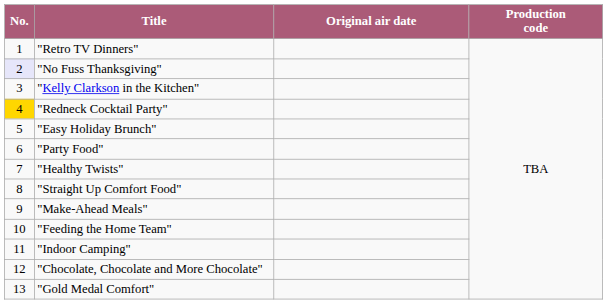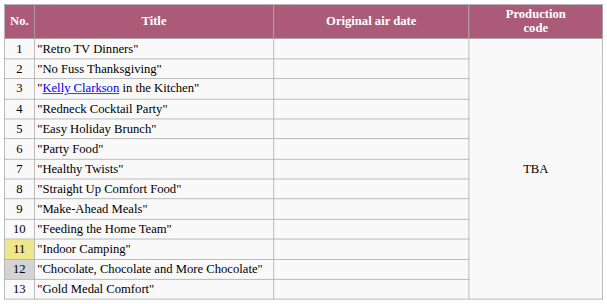(19, 68) lavender background -> (19, 68) no background
(19, 108) gold background -> (19, 108) no background
(19, 249) no background -> (19, 249) khaki background
(19, 269) no background -> (19, 269) lightgrey background
